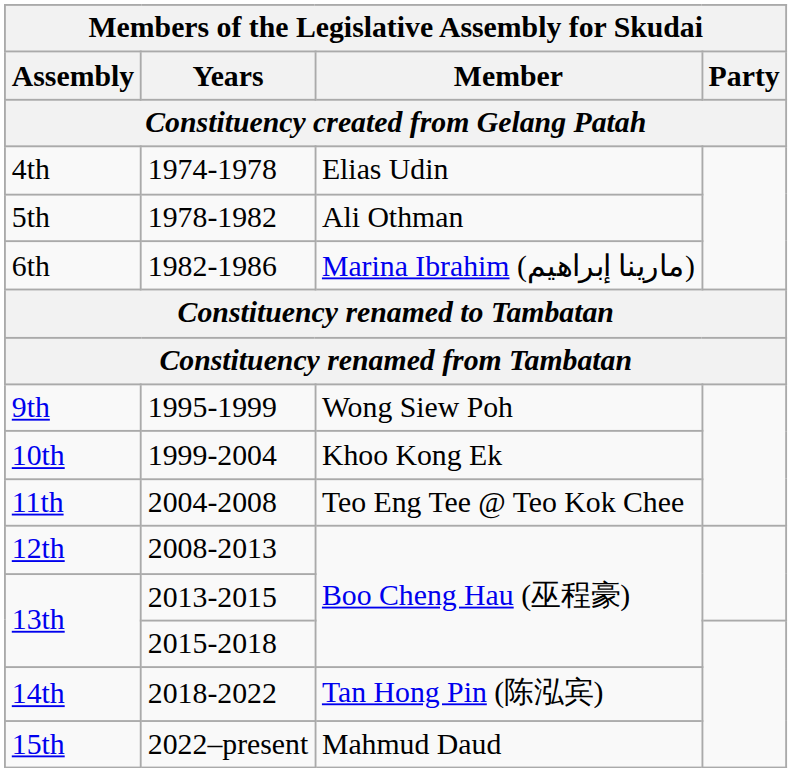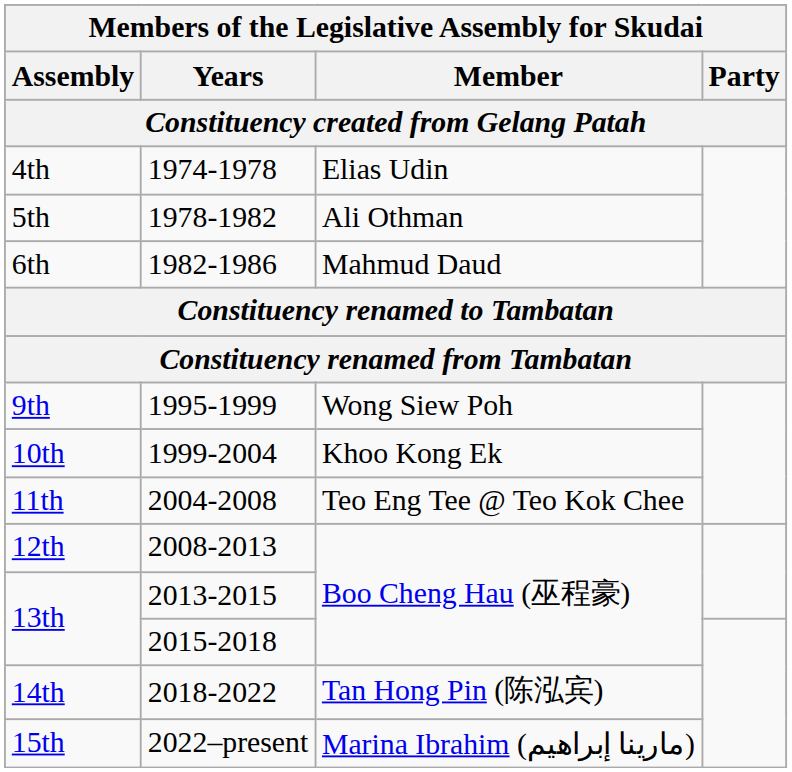(508, 265) Marina Ibrahim (مارينا إبراهيم) -> (412, 264) Mahmud Daud
(412, 743) Mahmud Daud -> (508, 743) Marina Ibrahim (مارينا إبراهيم)
